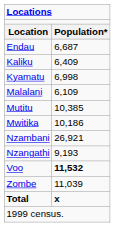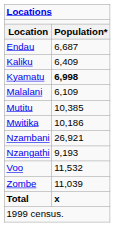(66, 77) normal -> (66, 77) bold
(69, 168) bold -> (68, 168) normal
